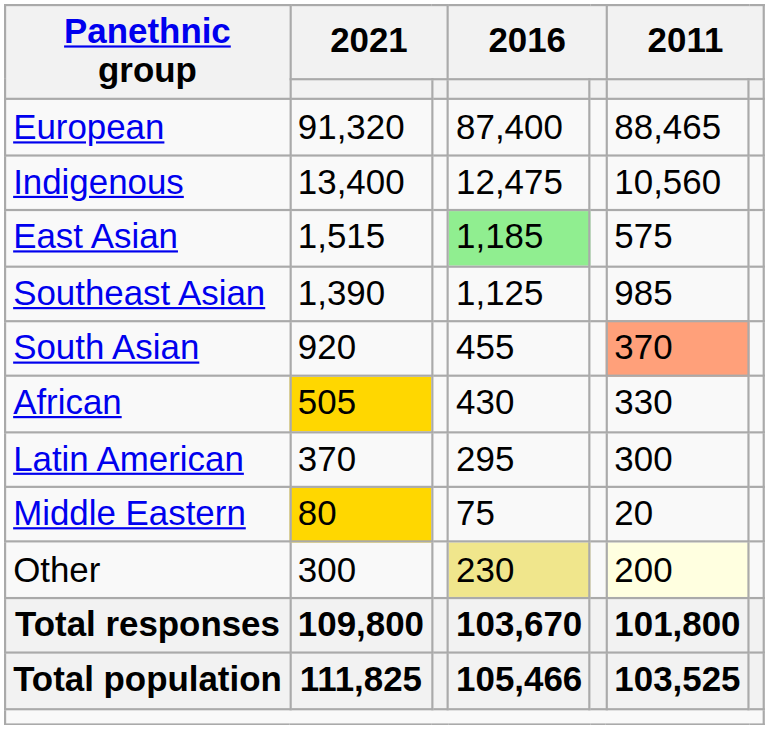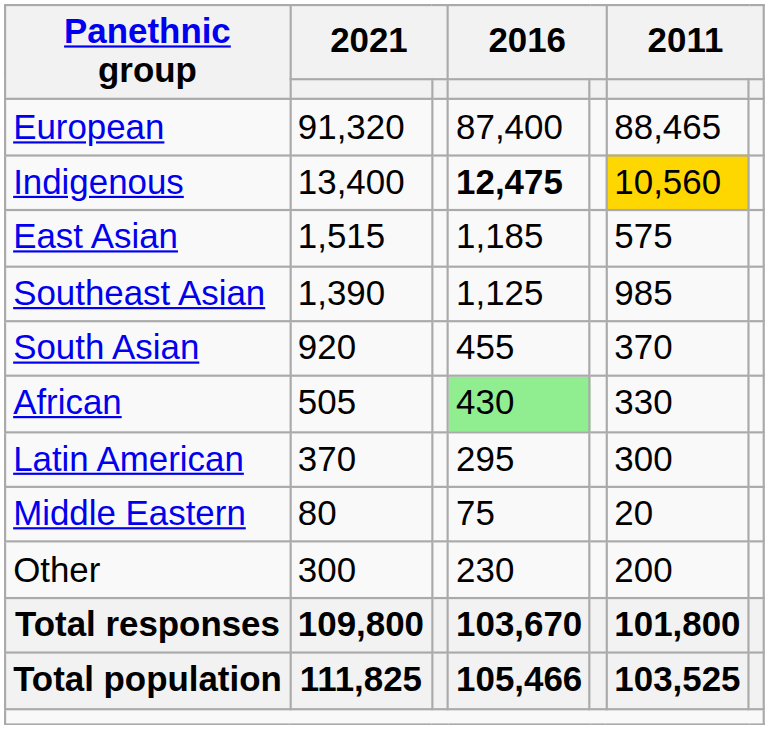(509, 182) normal -> (509, 182) bold
(668, 182) no background -> (668, 182) gold background
(500, 237) lightgreen background -> (500, 237) no background
(643, 347) lightsalmon background -> (643, 347) no background
(327, 403) gold background -> (327, 403) no background
(485, 403) no background -> (485, 403) lightgreen background
(317, 513) gold background -> (317, 513) no background
(485, 569) khaki background -> (485, 569) no background
(643, 569) lightyellow background -> (643, 569) no background
